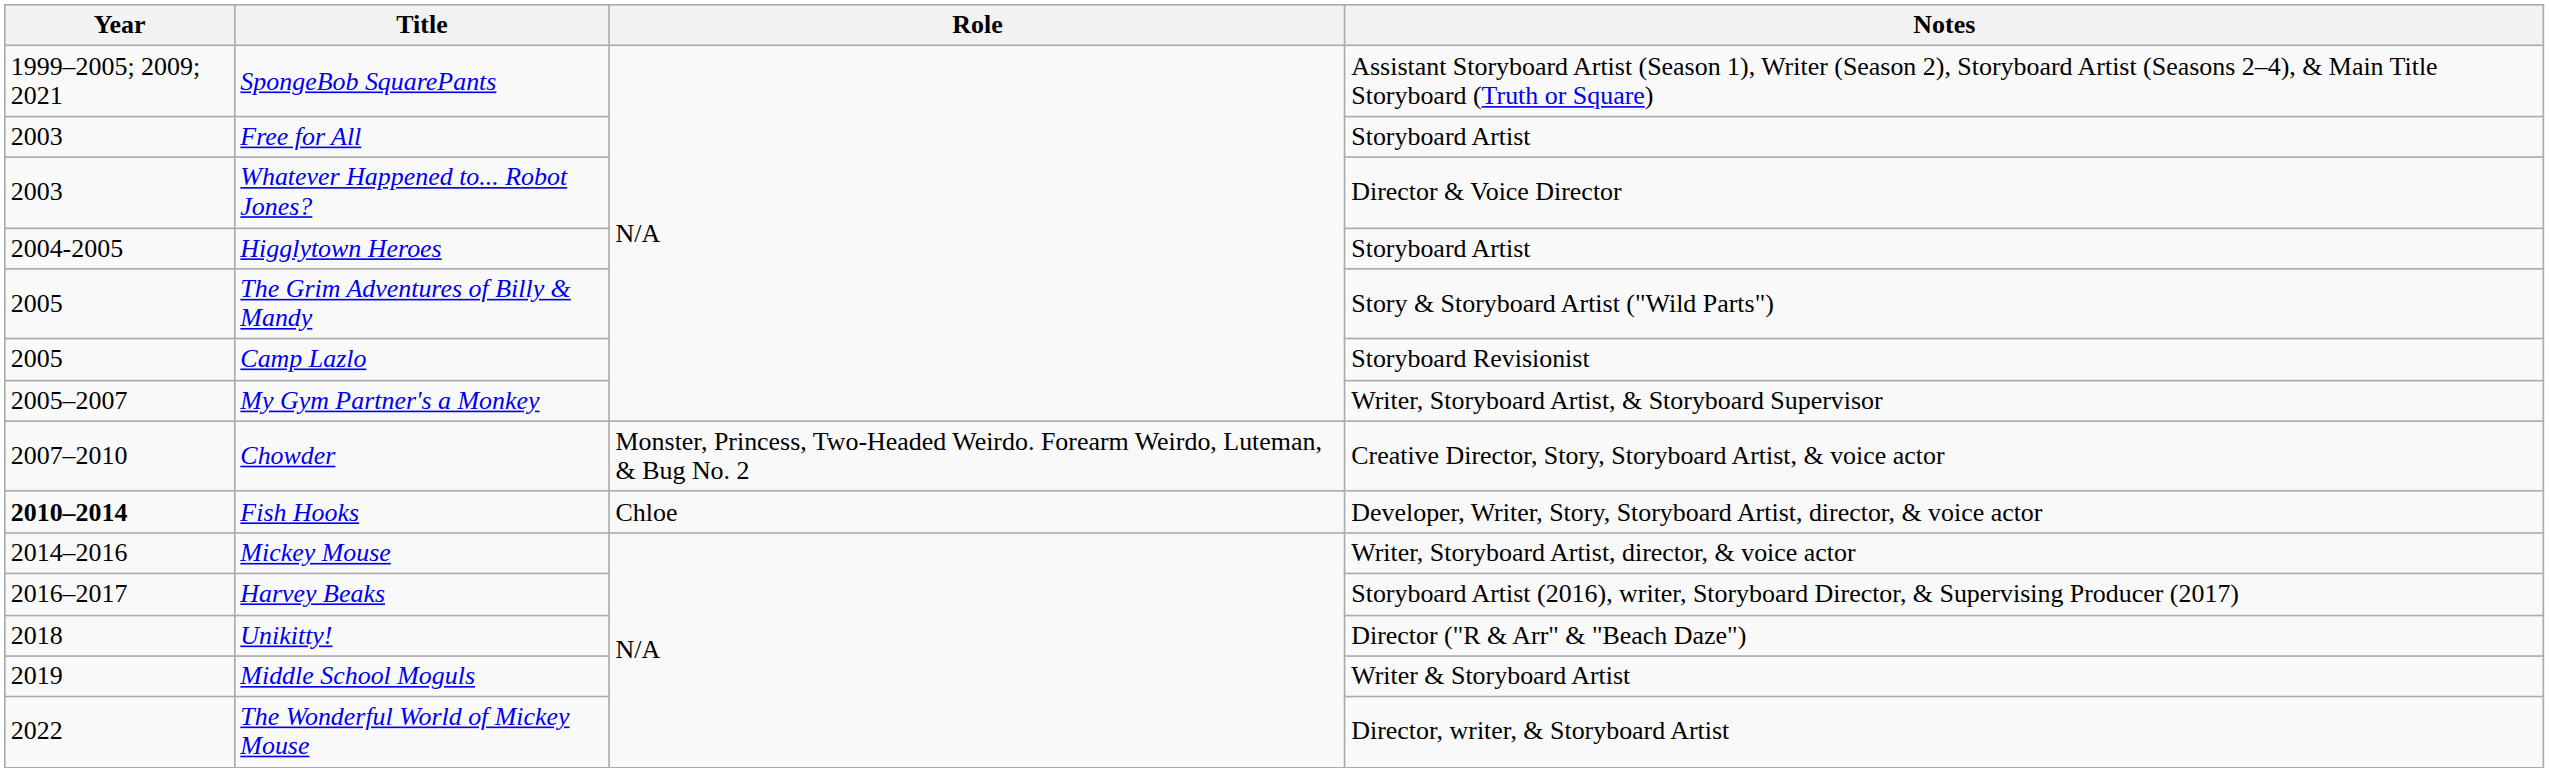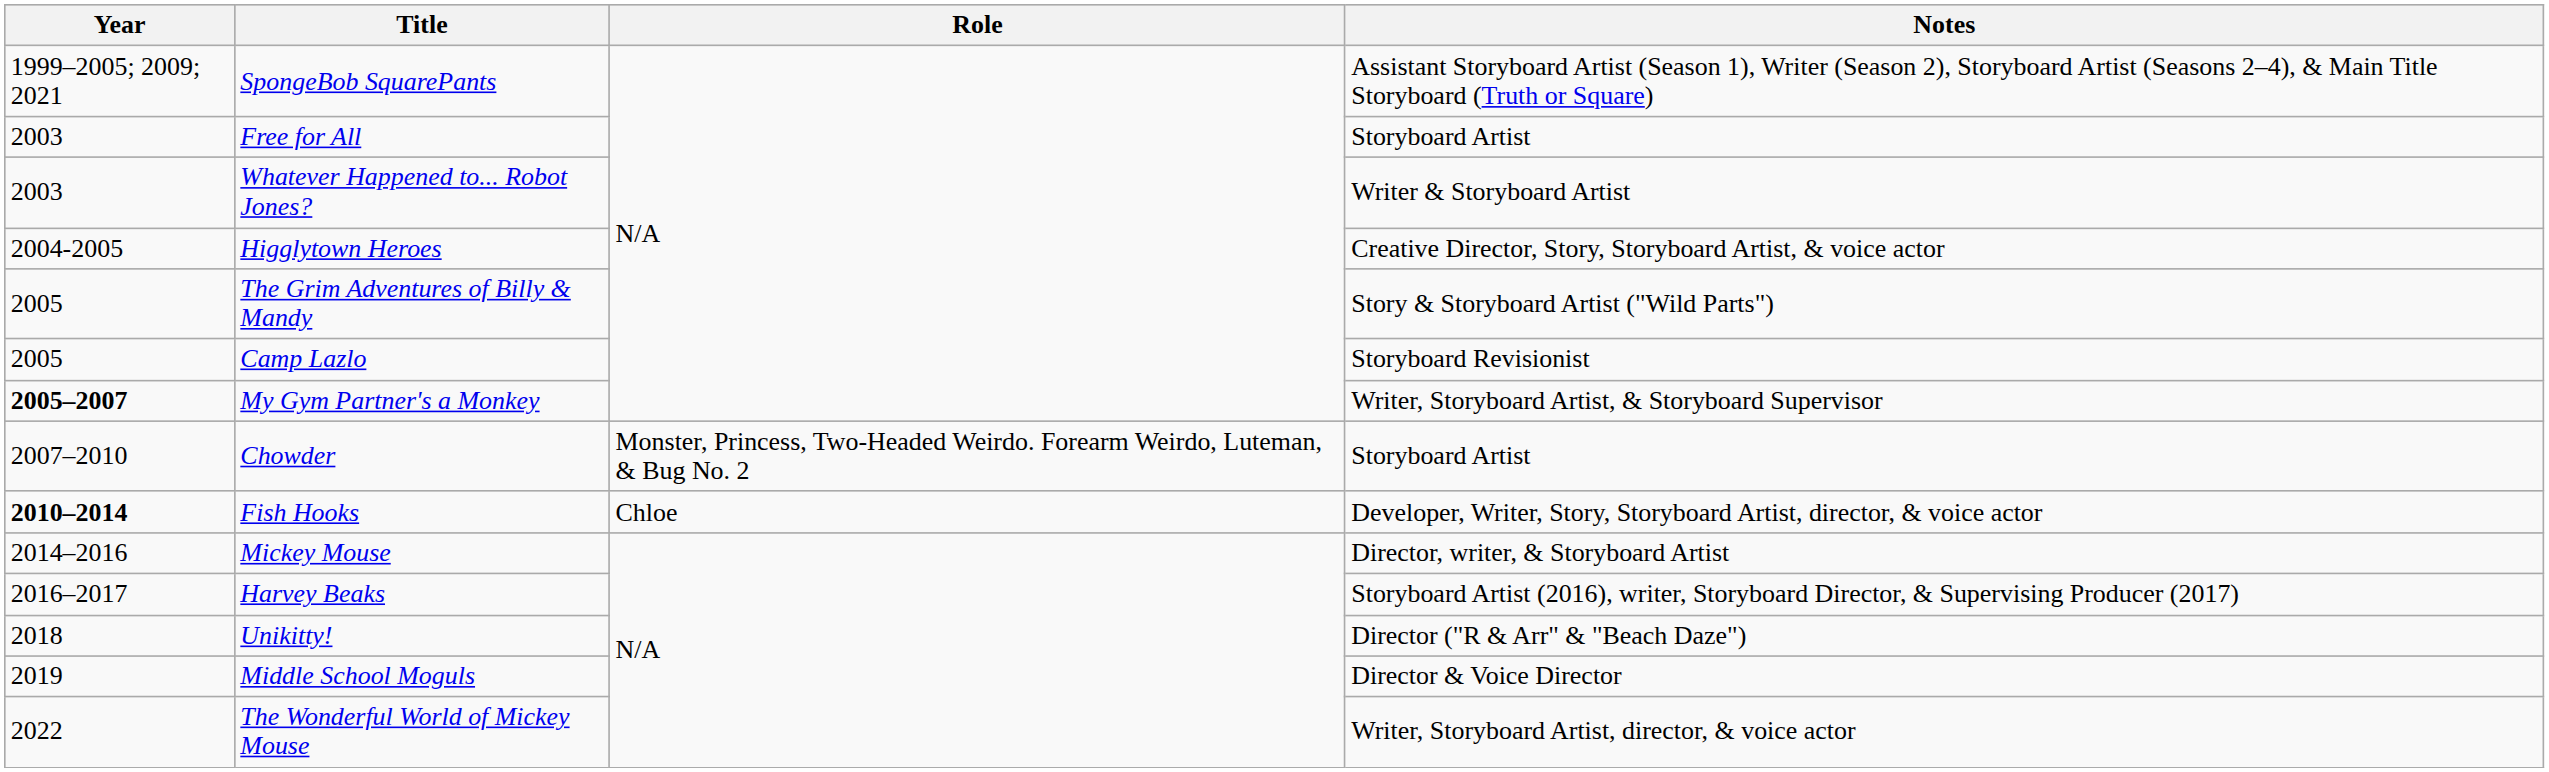(1486, 192) Director & Voice Director -> (1491, 192) Writer & Storyboard Artist
(1441, 247) Storyboard Artist -> (1648, 247) Creative Director, Story, Storyboard Artist, & voice actor
(69, 400) normal -> (69, 400) bold
(1648, 455) Creative Director, Story, Storyboard Artist, & voice actor -> (1441, 455) Storyboard Artist
(1603, 552) Writer, Storyboard Artist, director, & voice actor -> (1540, 552) Director, writer, & Storyboard Artist
(1491, 676) Writer & Storyboard Artist -> (1486, 676) Director & Voice Director
(1540, 731) Director, writer, & Storyboard Artist -> (1603, 731) Writer, Storyboard Artist, director, & voice actor
